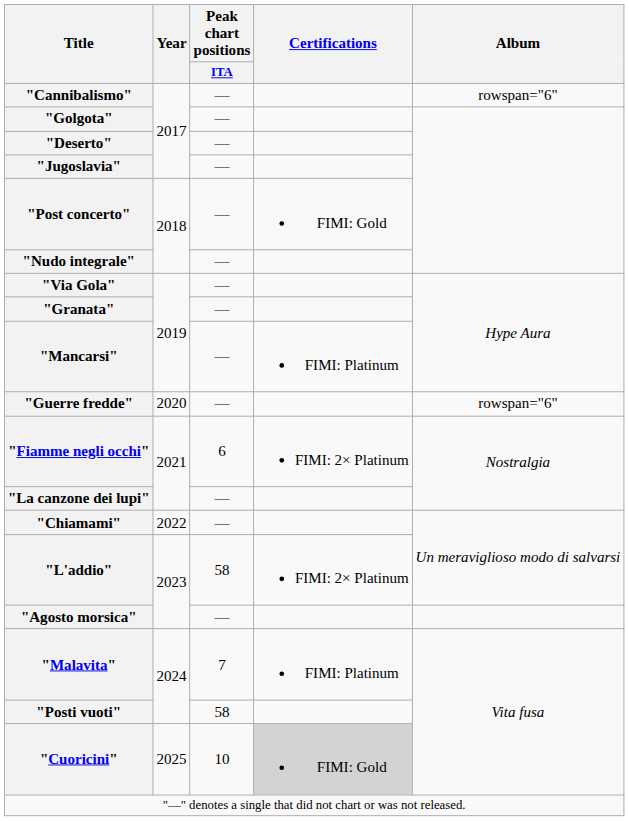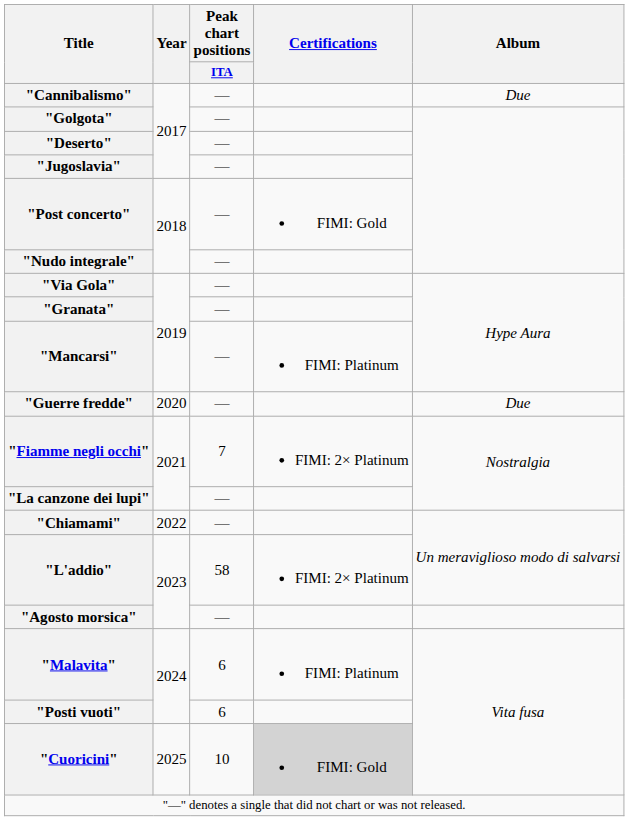(518, 95) rowspan="6" -> (518, 95) Due
(518, 403) rowspan="6" -> (518, 403) Due
(222, 451) 6 -> (222, 451) 7
(222, 664) 7 -> (222, 664) 6
(222, 711) 58 -> (222, 711) 6
